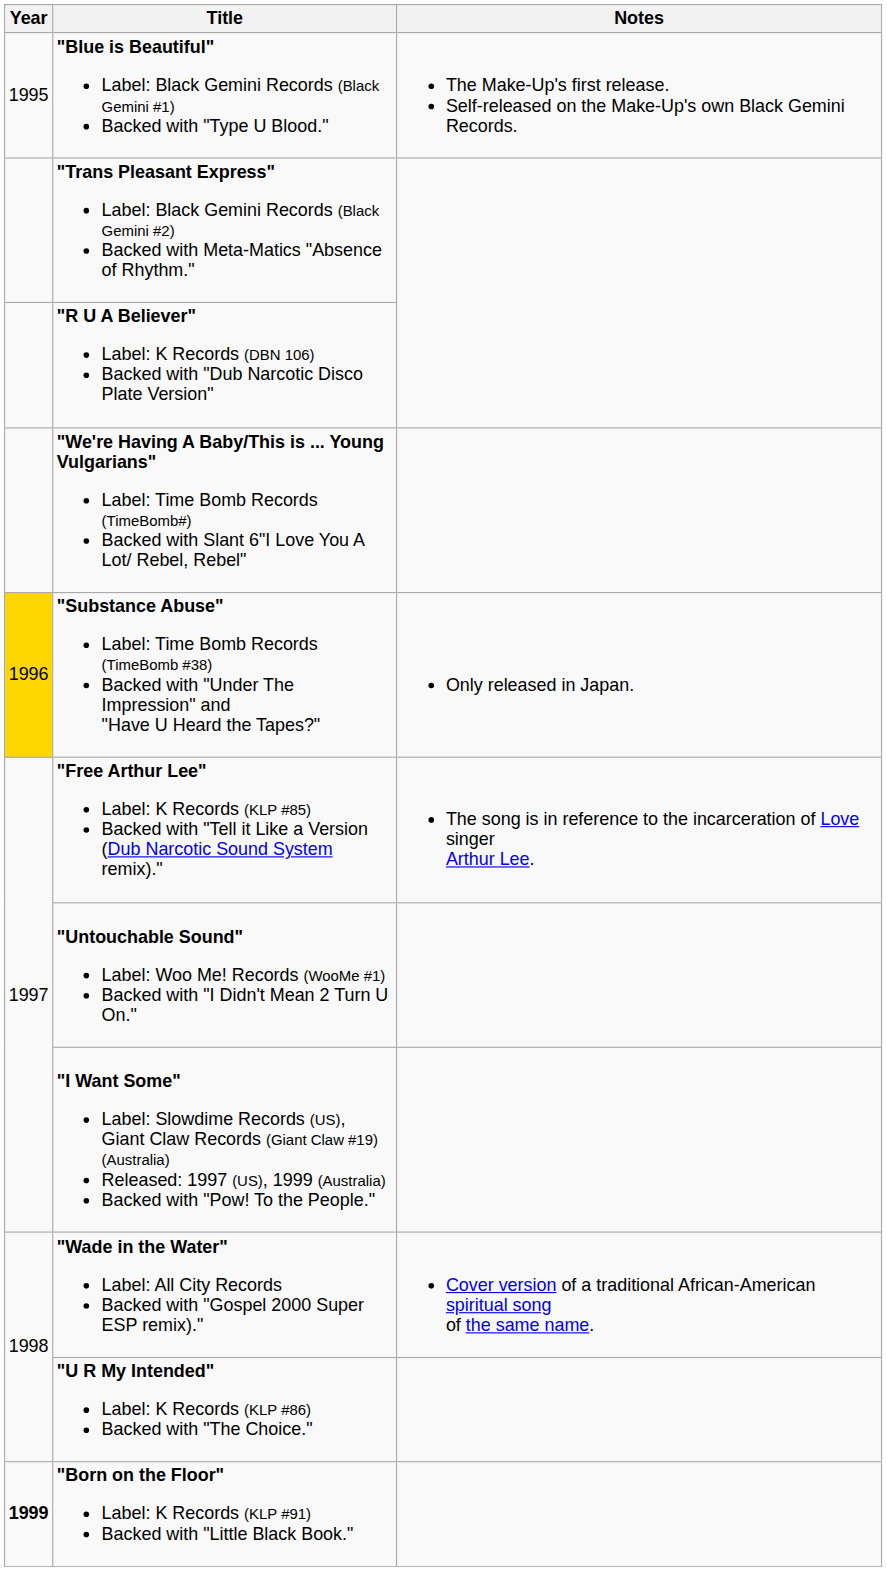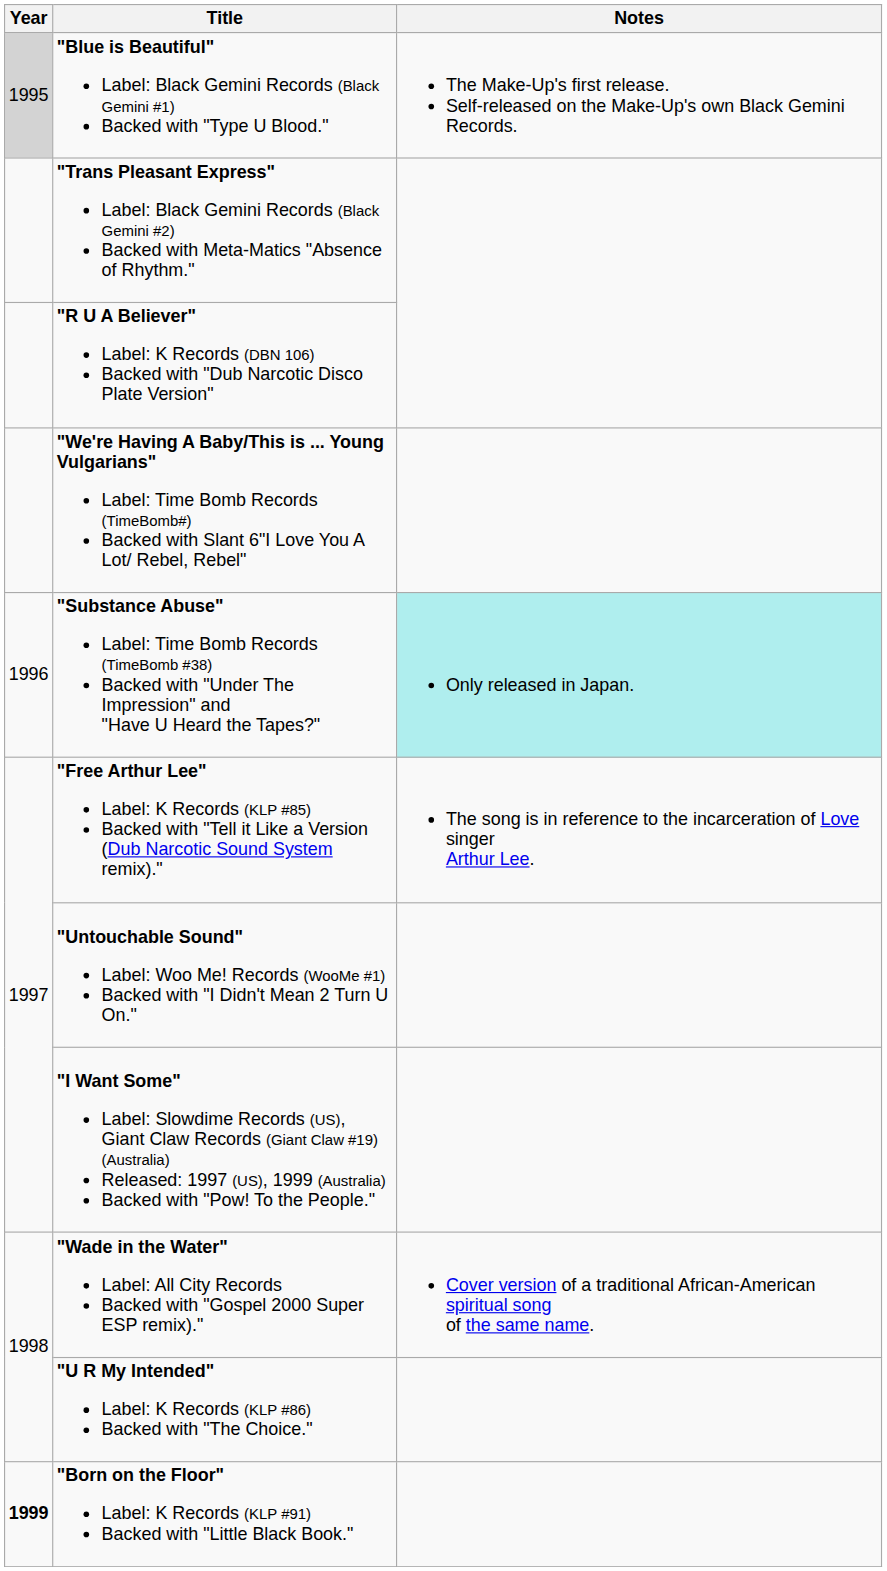(29, 95) no background -> (29, 95) lightgrey background
(29, 674) gold background -> (29, 674) no background
(639, 685) no background -> (639, 685) paleturquoise background
